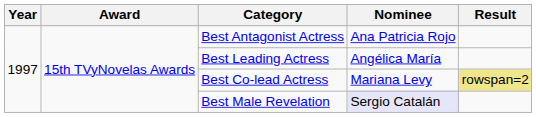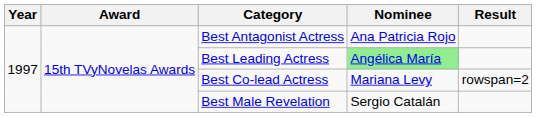(396, 58) no background -> (396, 58) lightgreen background
(495, 79) khaki background -> (495, 79) no background
(395, 101) lavender background -> (395, 101) no background
